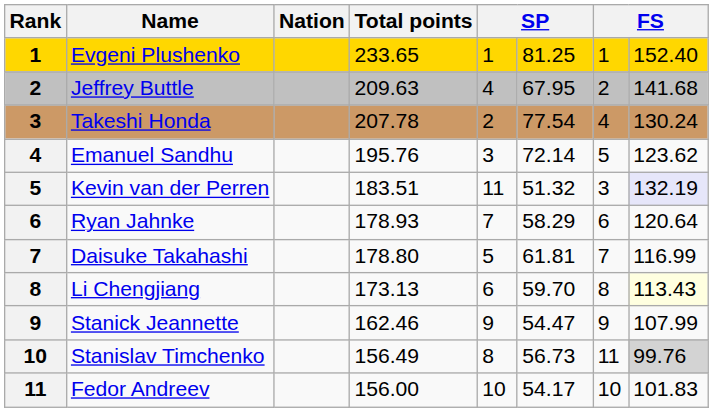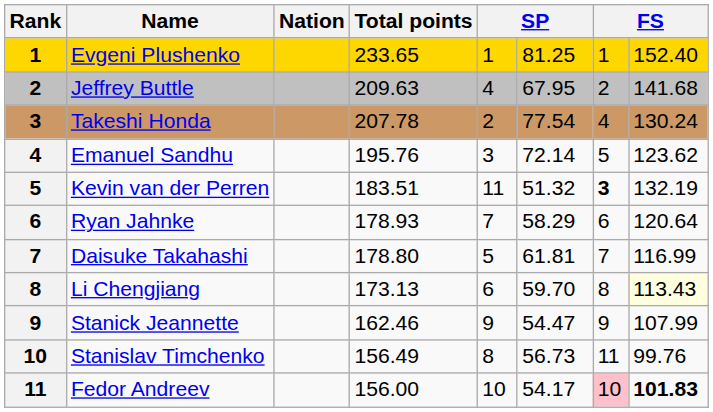(604, 188) normal -> (604, 188) bold
(666, 188) lavender background -> (666, 188) no background
(660, 356) lightgrey background -> (660, 356) no background
(609, 389) no background -> (609, 389) pink background
(666, 389) normal -> (666, 389) bold
